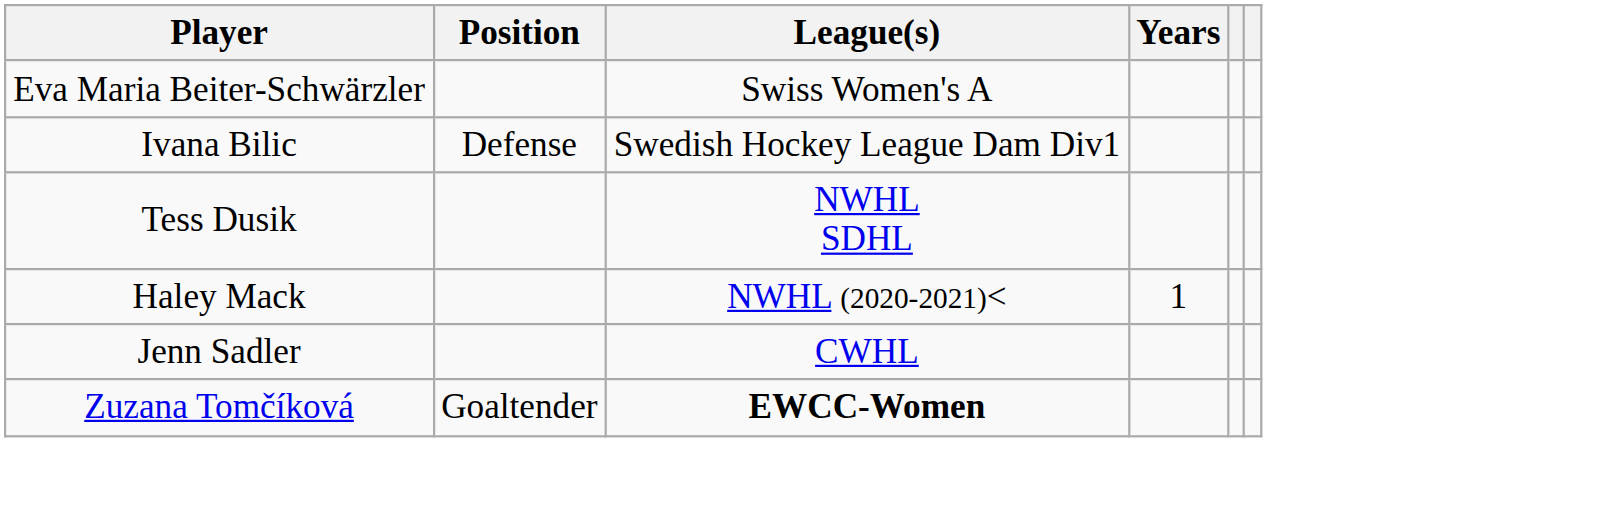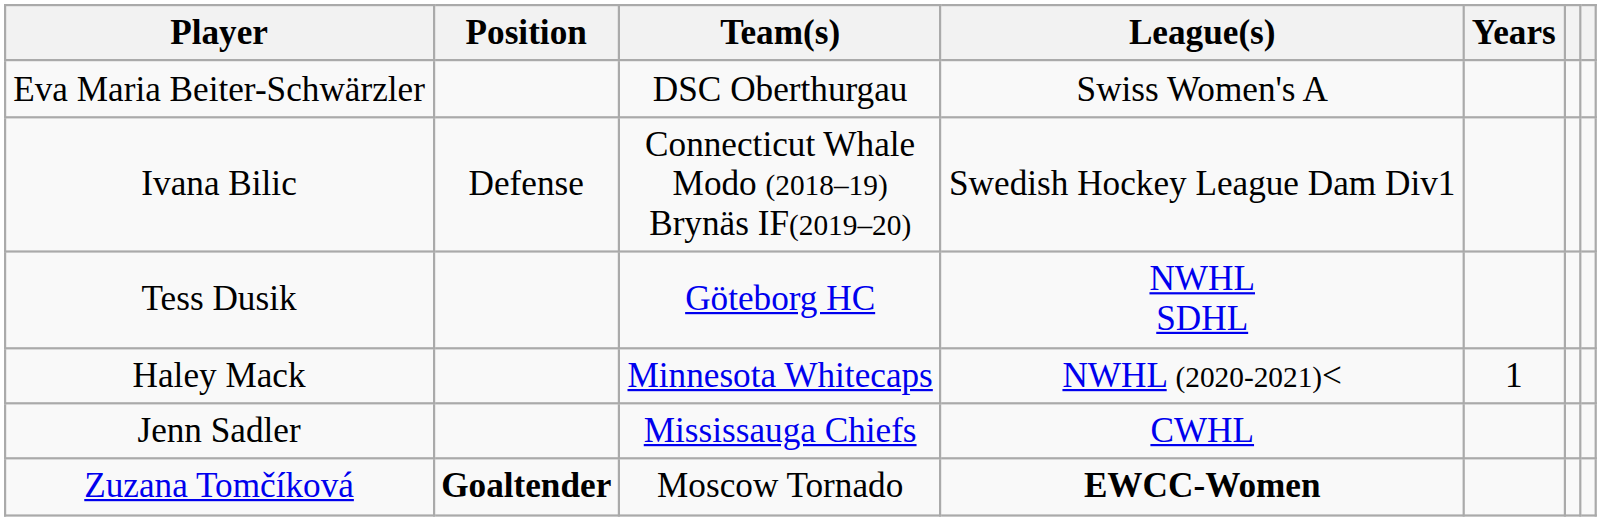+ column: (780, 32)
(519, 406) normal -> (526, 486) bold
